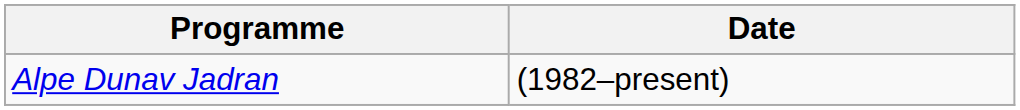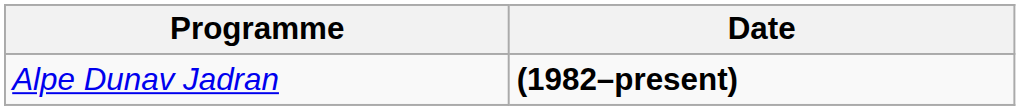(623, 79) normal -> (627, 79) bold
